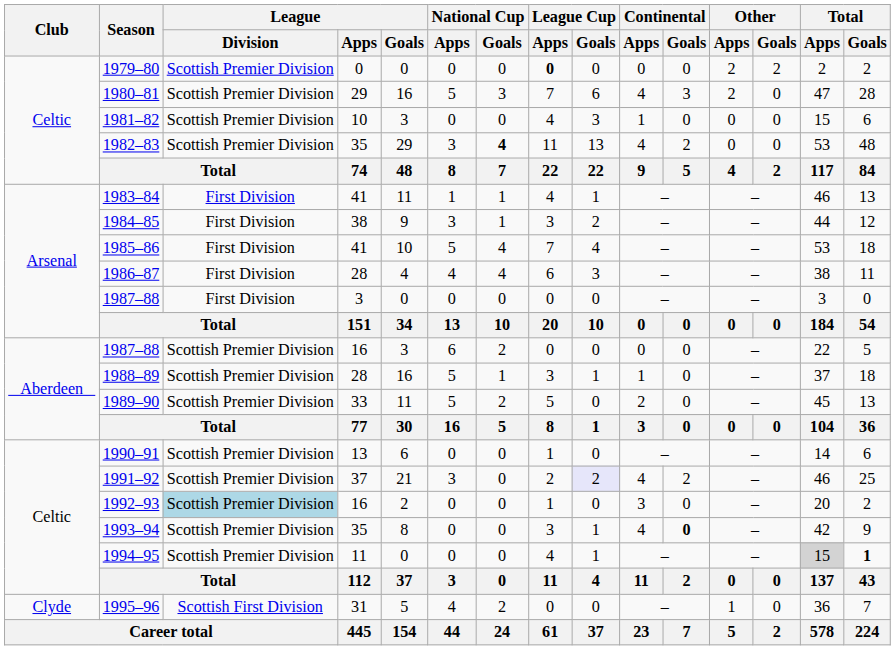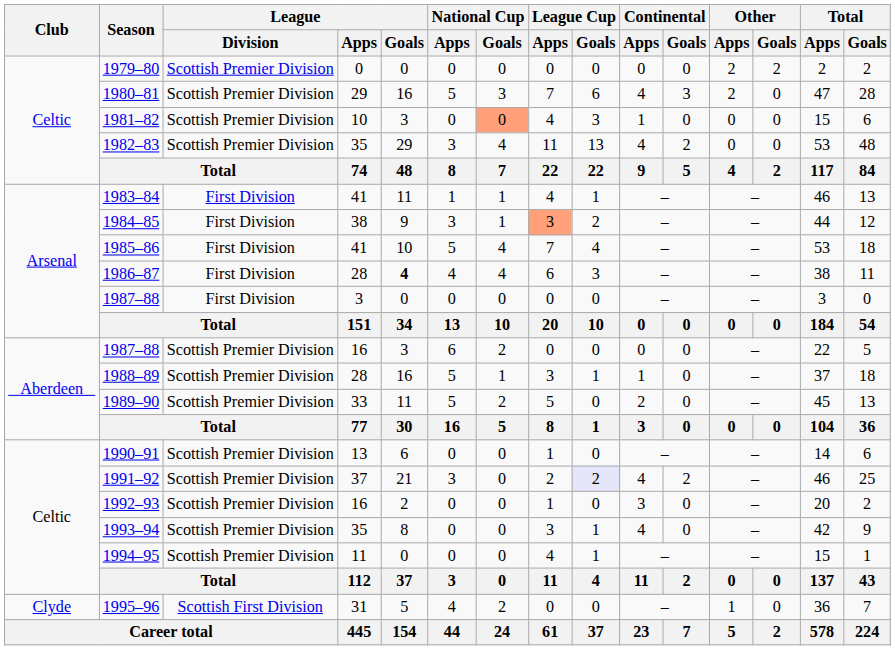(550, 68) bold -> (550, 68) normal
(502, 119) no background -> (502, 119) lightsalmon background
(502, 145) bold -> (502, 145) normal
(550, 222) no background -> (550, 222) lightsalmon background
(404, 273) normal -> (404, 273) bold
(250, 504) lightblue background -> (250, 504) no background
(686, 529) bold -> (686, 529) normal
(822, 555) lightgrey background -> (822, 555) no background
(867, 555) bold -> (867, 555) normal
